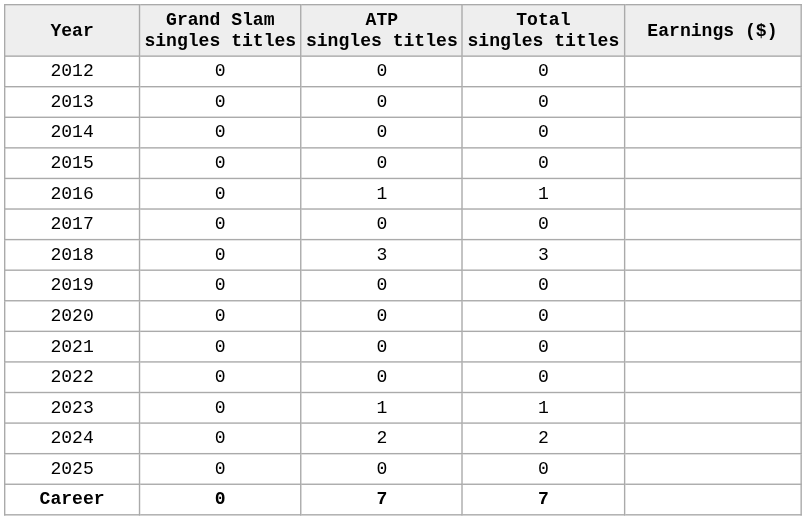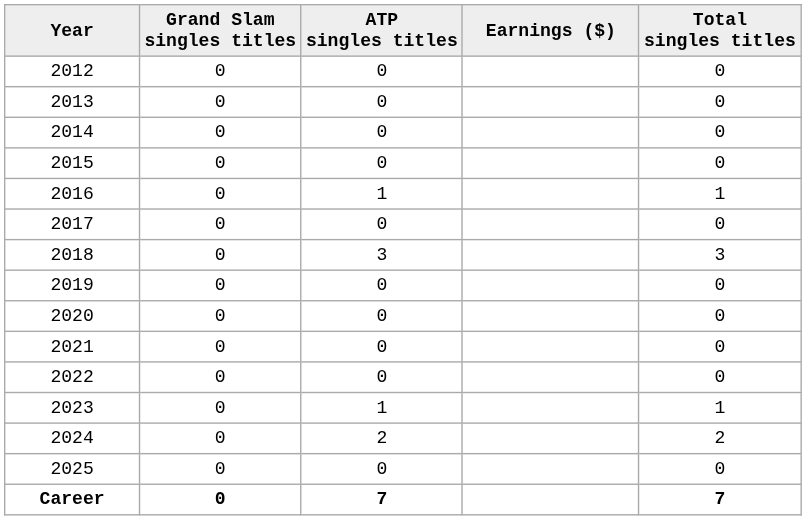columns swapped: (543, 30) <-> (712, 30)
